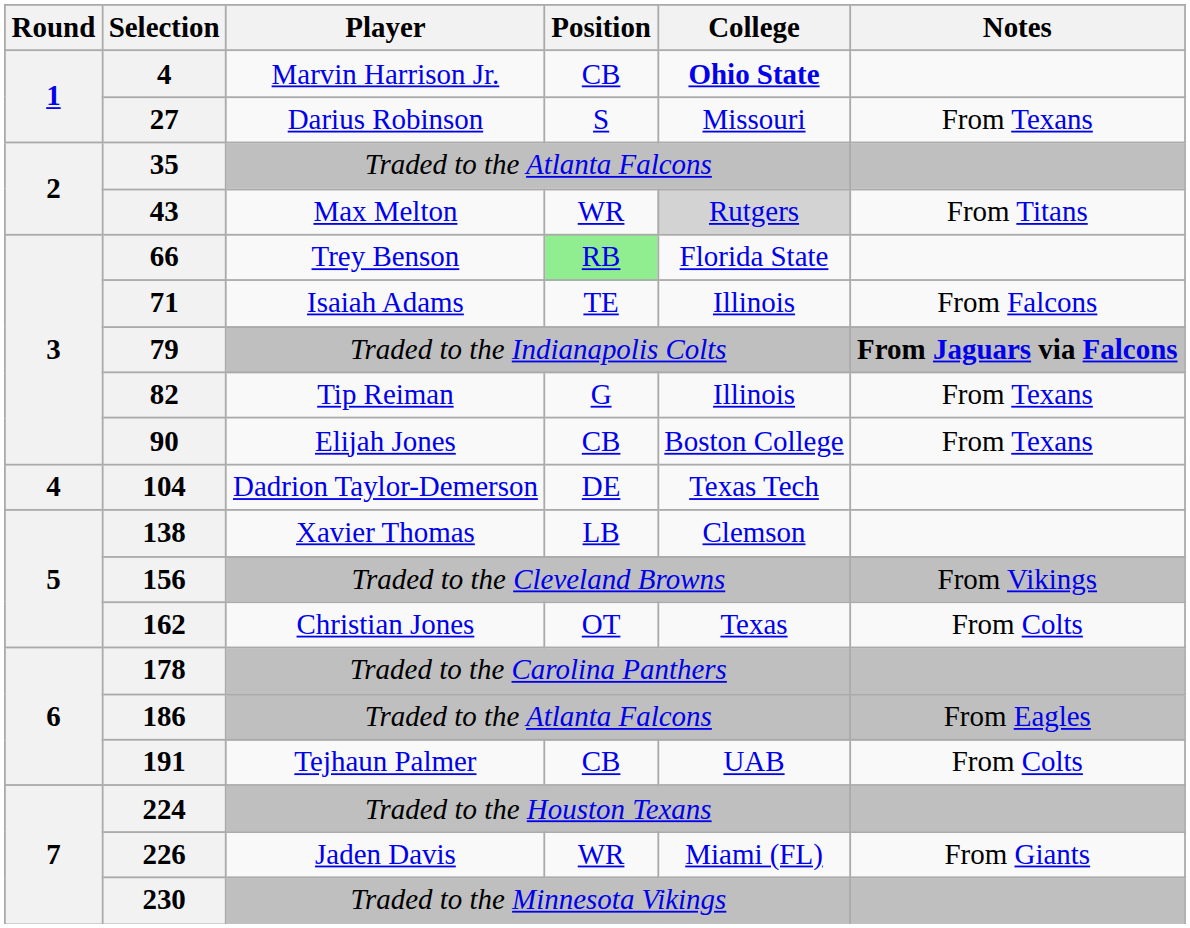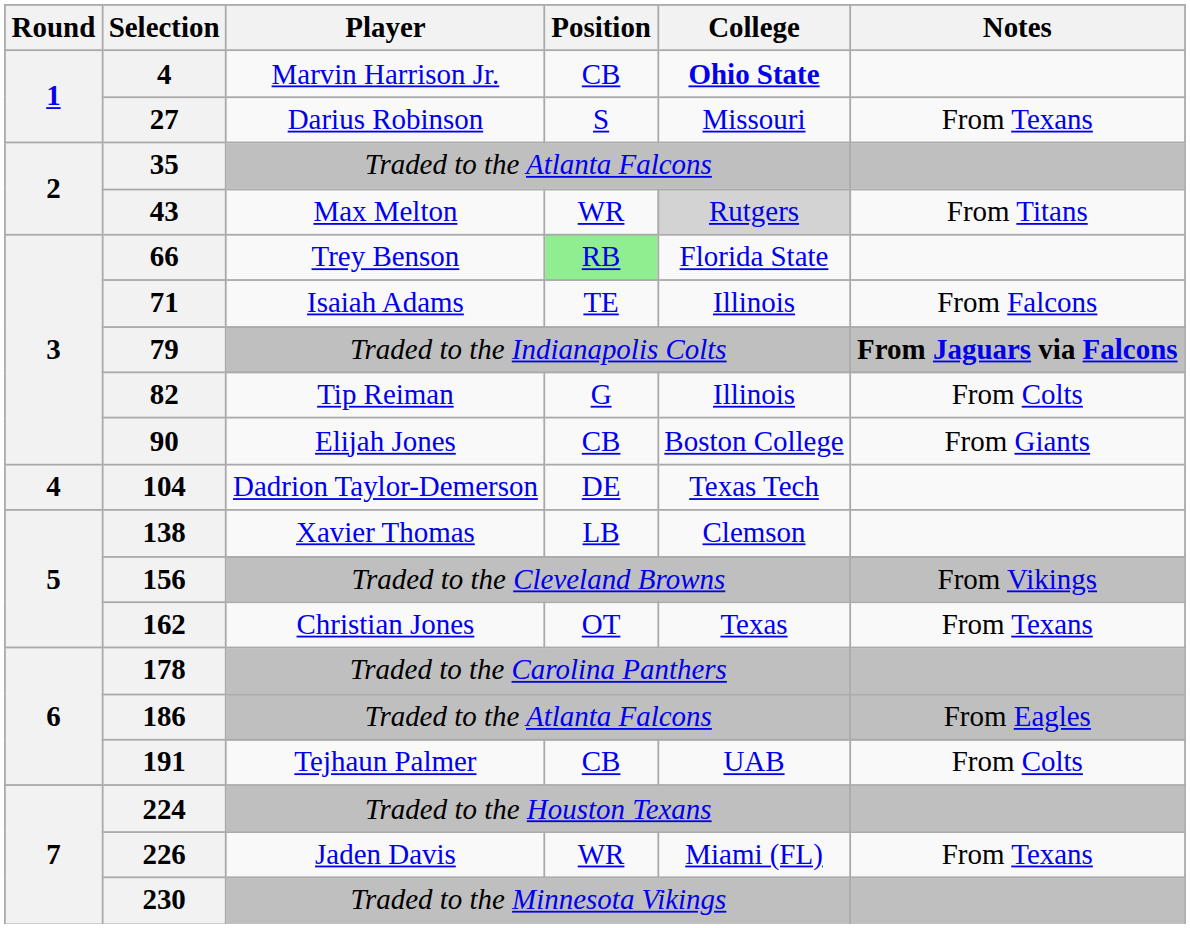(1017, 394) From Texans -> (1017, 394) From Colts
(1017, 440) From Texans -> (1017, 440) From Giants
(1017, 624) From Colts -> (1017, 624) From Texans
(1017, 854) From Giants -> (1017, 854) From Texans
